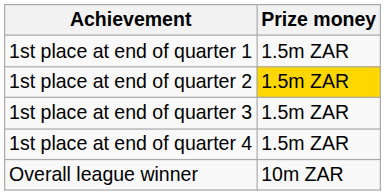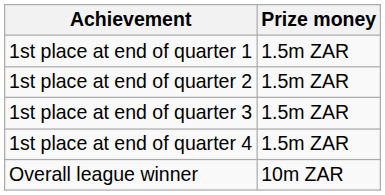(305, 81) gold background -> (305, 81) no background
